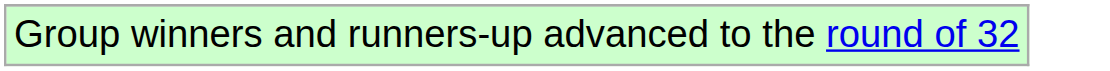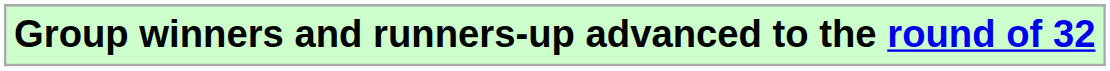(517, 34) normal -> (555, 34) bold
